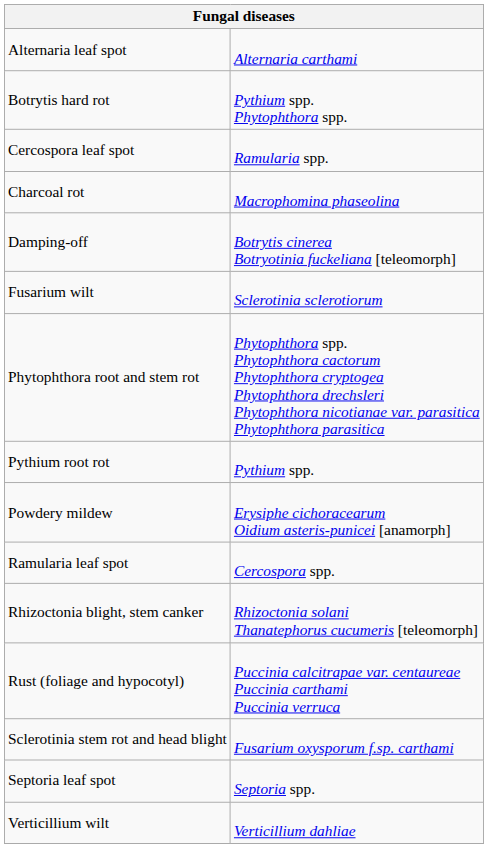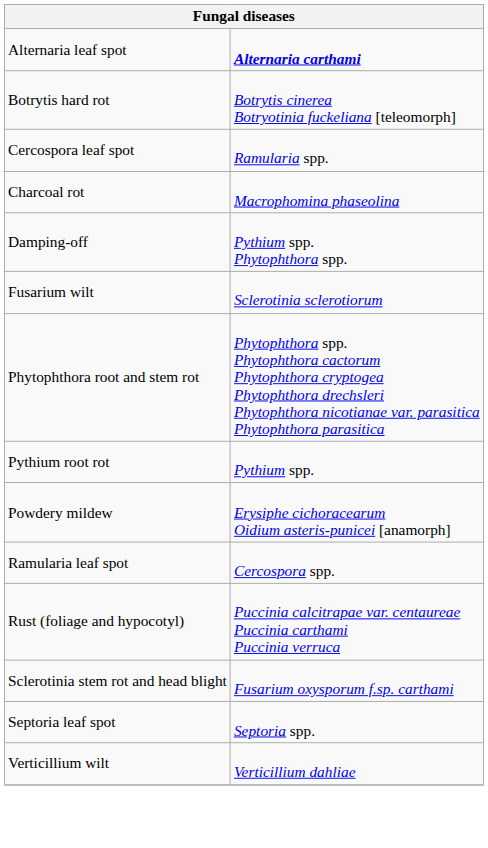(296, 58) normal -> (297, 58) bold
(291, 108) Pythium spp. Phytophthora spp. -> (345, 108) Botrytis cinerea Botryotinia fuckeliana [teleomorph]
(345, 250) Botrytis cinerea Botryotinia fuckeliana [teleomorph] -> (291, 250) Pythium spp. Phytophthora spp.
- row: (106, 612)
